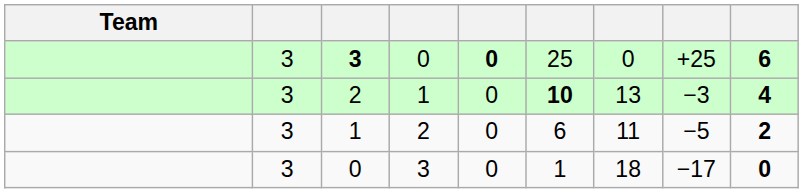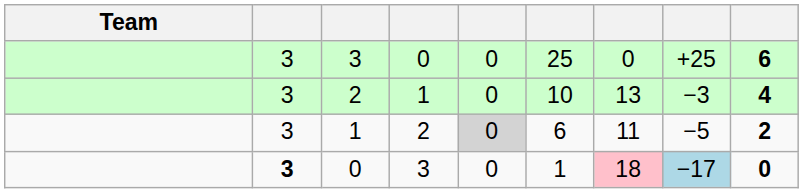(355, 59) bold -> (355, 59) normal
(492, 59) bold -> (492, 59) normal
(560, 95) bold -> (560, 95) normal
(492, 132) no background -> (492, 132) lightgrey background
(287, 168) normal -> (287, 168) bold
(628, 168) no background -> (628, 168) pink background
(696, 168) no background -> (696, 168) lightblue background
